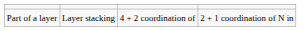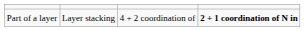(247, 18) normal -> (249, 17) bold
